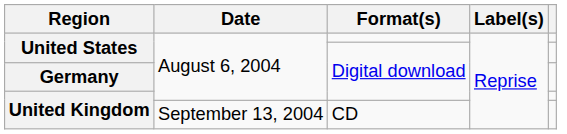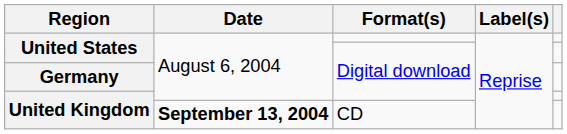(241, 114) normal -> (243, 114) bold
